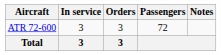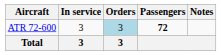(121, 27) no background -> (121, 27) lightblue background
(163, 27) normal -> (163, 27) bold
